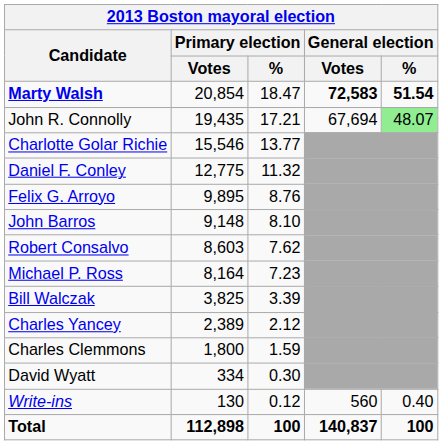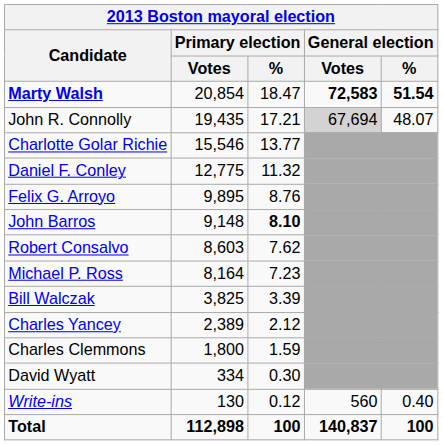(353, 119) no background -> (353, 119) lightgrey background
(413, 119) lightgreen background -> (413, 119) no background
(285, 222) normal -> (285, 222) bold
